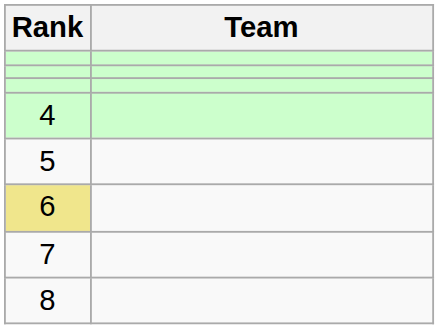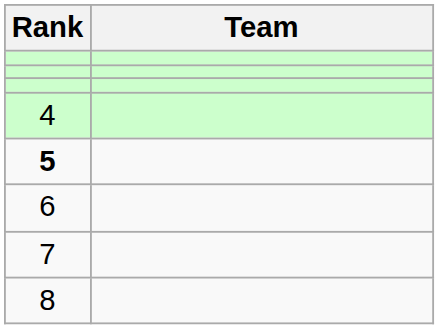(47, 161) normal -> (47, 161) bold
(47, 207) khaki background -> (47, 207) no background
